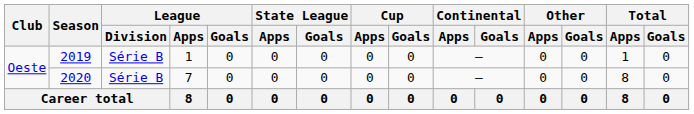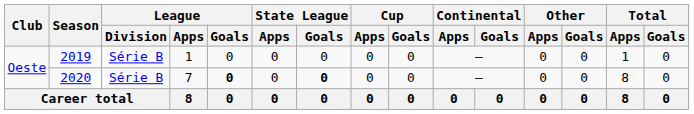(230, 78) normal -> (230, 78) bold
(324, 78) normal -> (324, 78) bold
